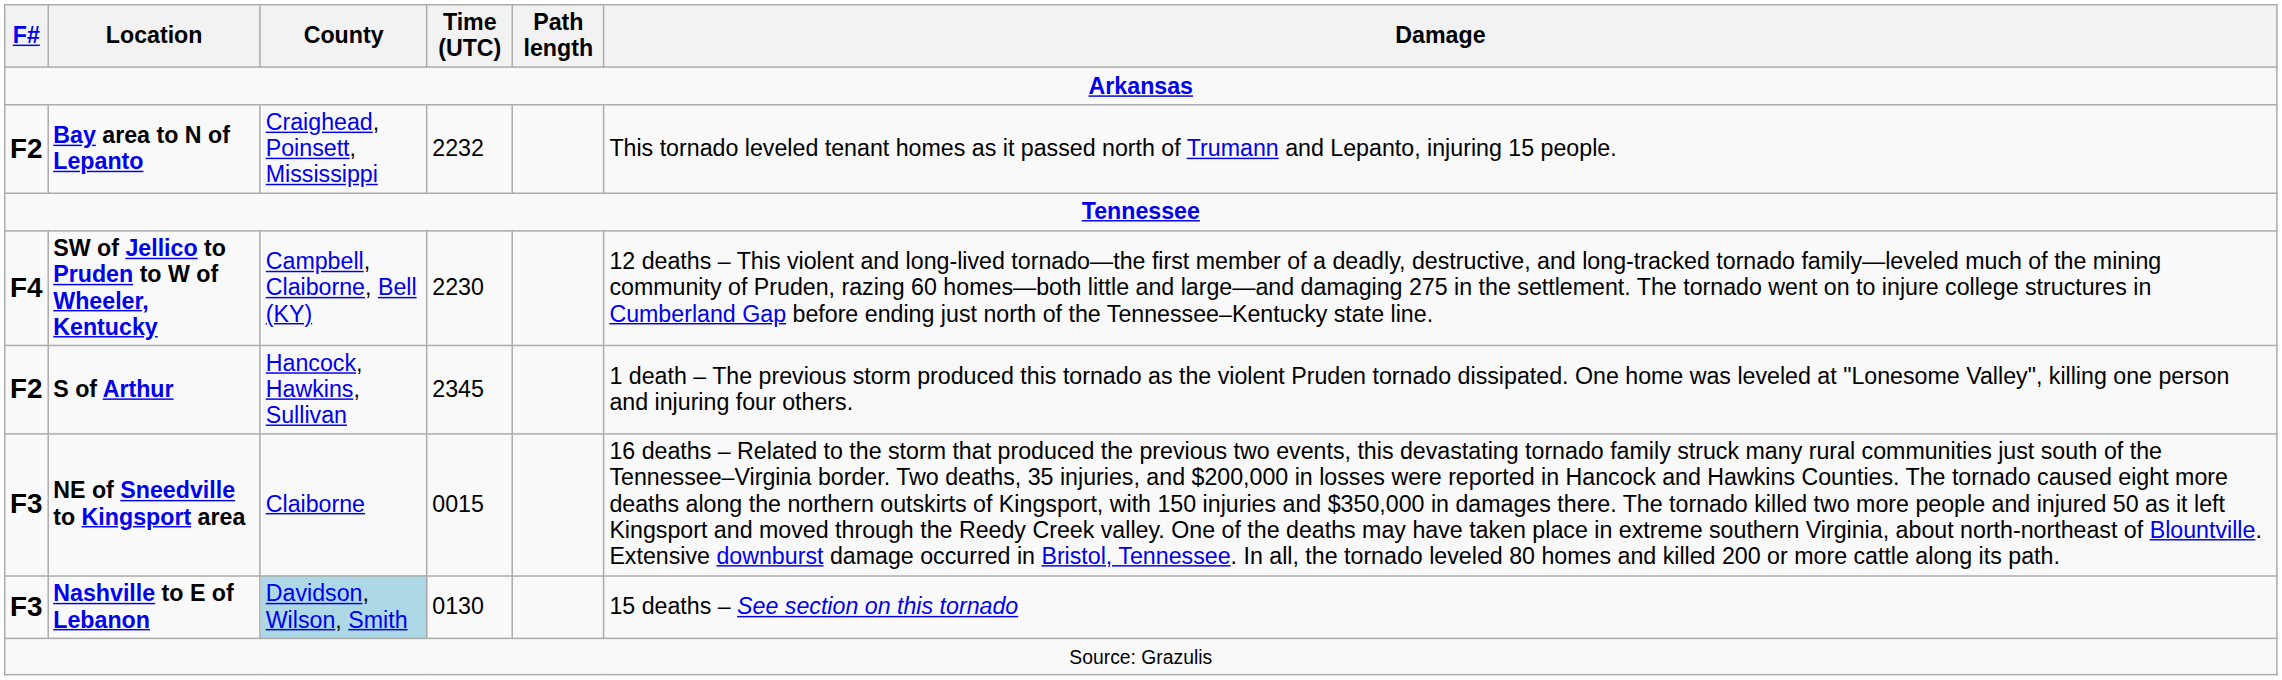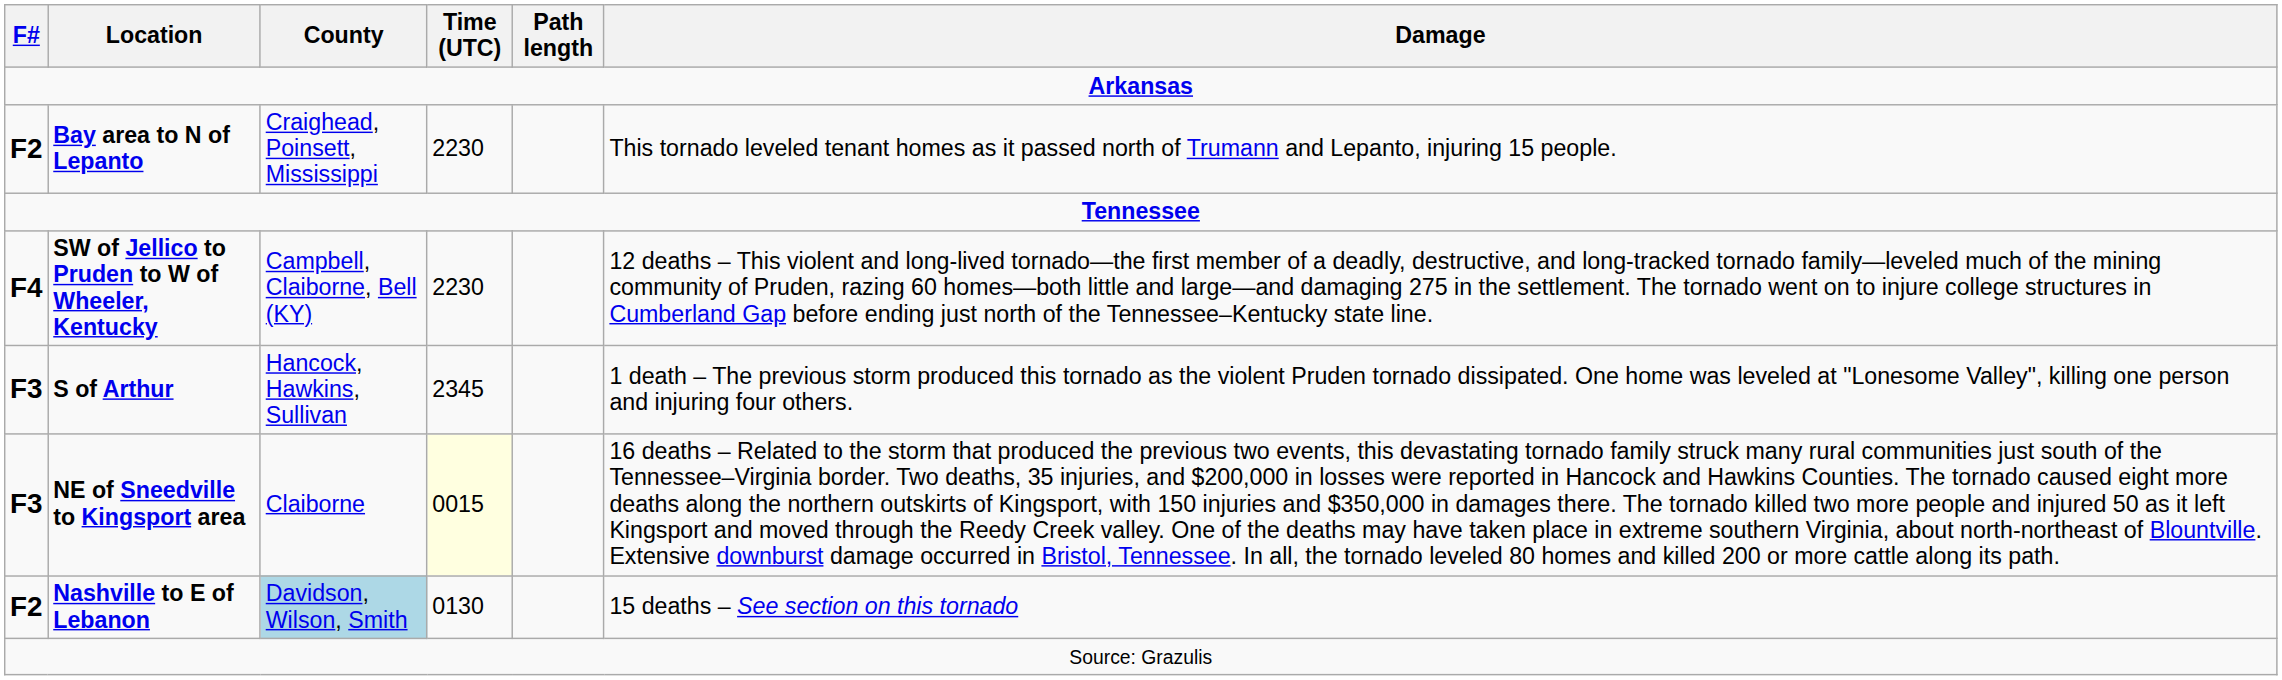(458, 148) 2232 -> (458, 148) 2230
(26, 389) F2 -> (26, 389) F3
(458, 504) no background -> (458, 504) lightyellow background
(26, 606) F3 -> (26, 606) F2
